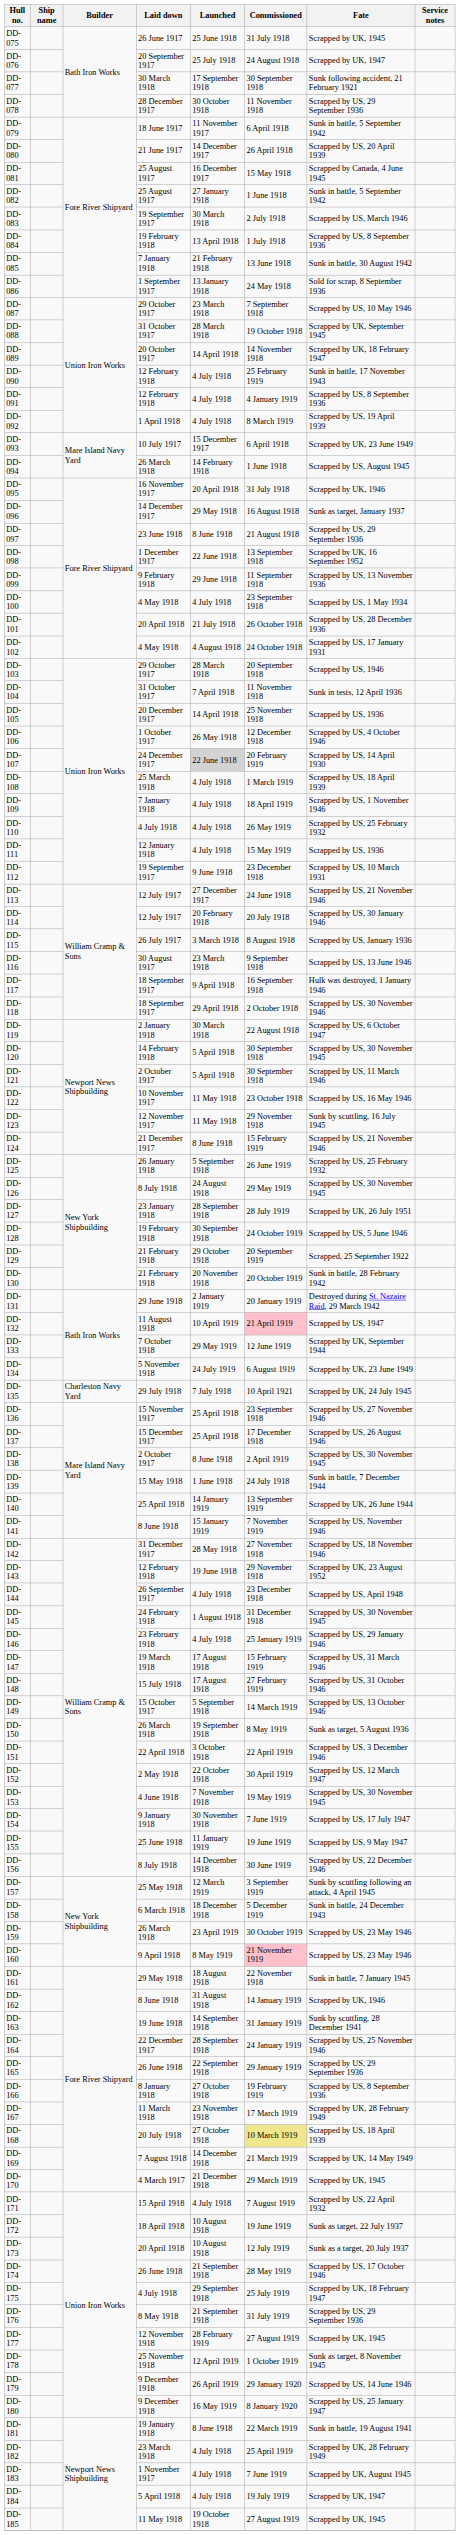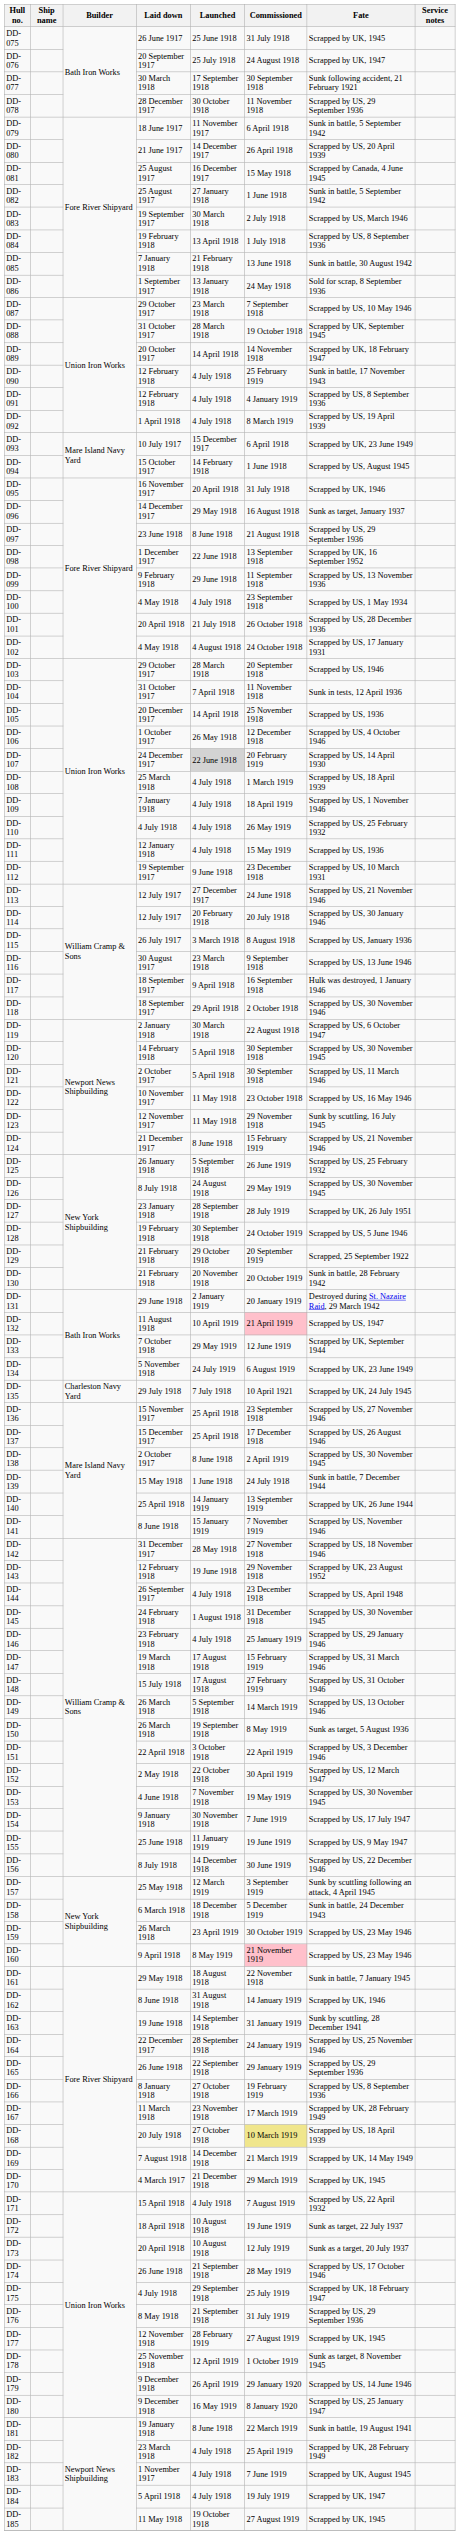(154, 466) 26 March 1918 -> (157, 466) 15 October 1917
(157, 1707) 15 October 1917 -> (154, 1707) 26 March 1918
